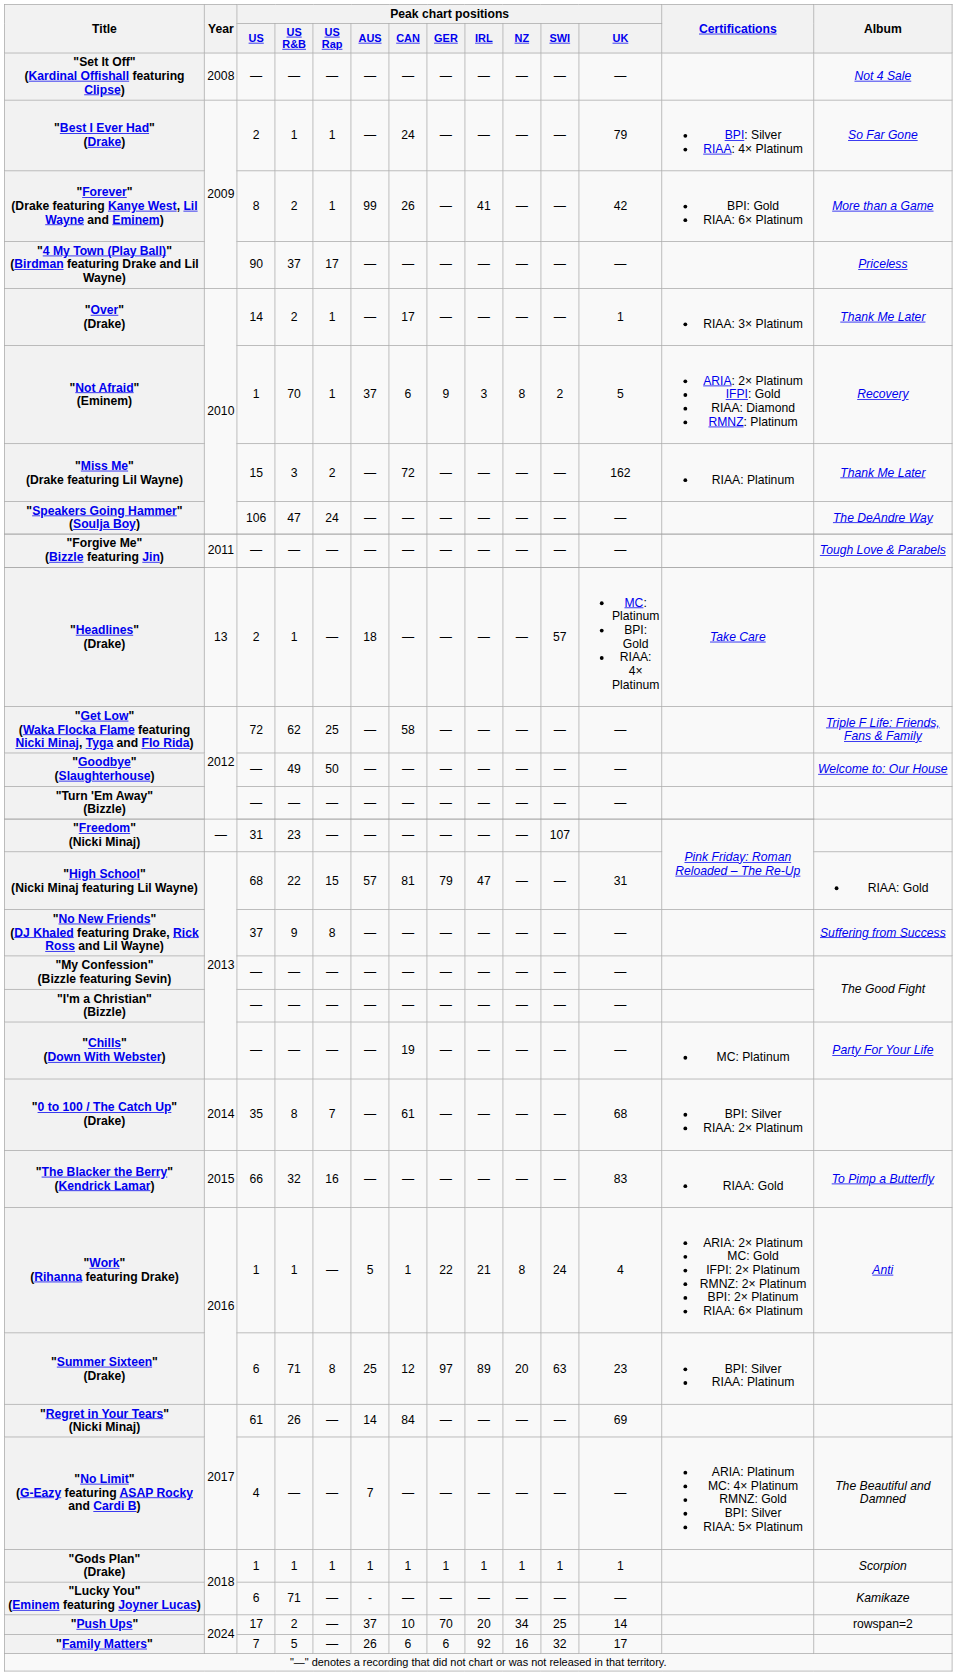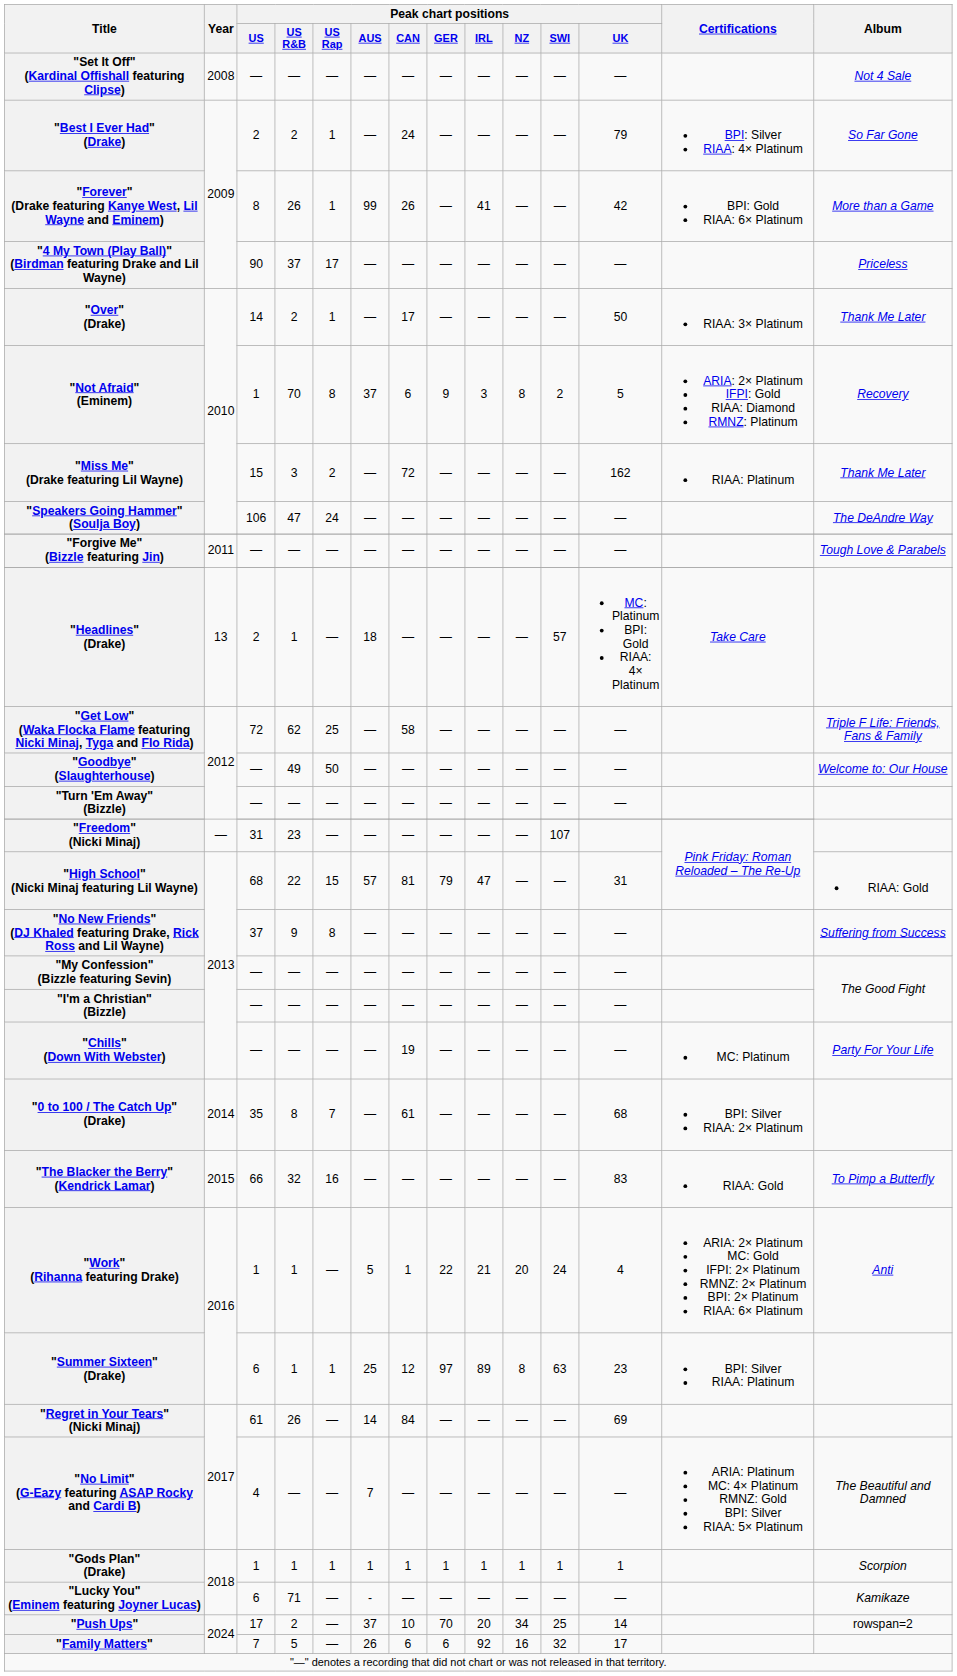(294, 135) 1 -> (294, 135) 2
(294, 206) 2 -> (294, 206) 26
(620, 317) 1 -> (620, 317) 50
(332, 394) 1 -> (332, 394) 8
(522, 1270) 8 -> (522, 1270) 20
(294, 1368) 71 -> (294, 1368) 1
(332, 1368) 8 -> (332, 1368) 1
(522, 1368) 20 -> (522, 1368) 8
